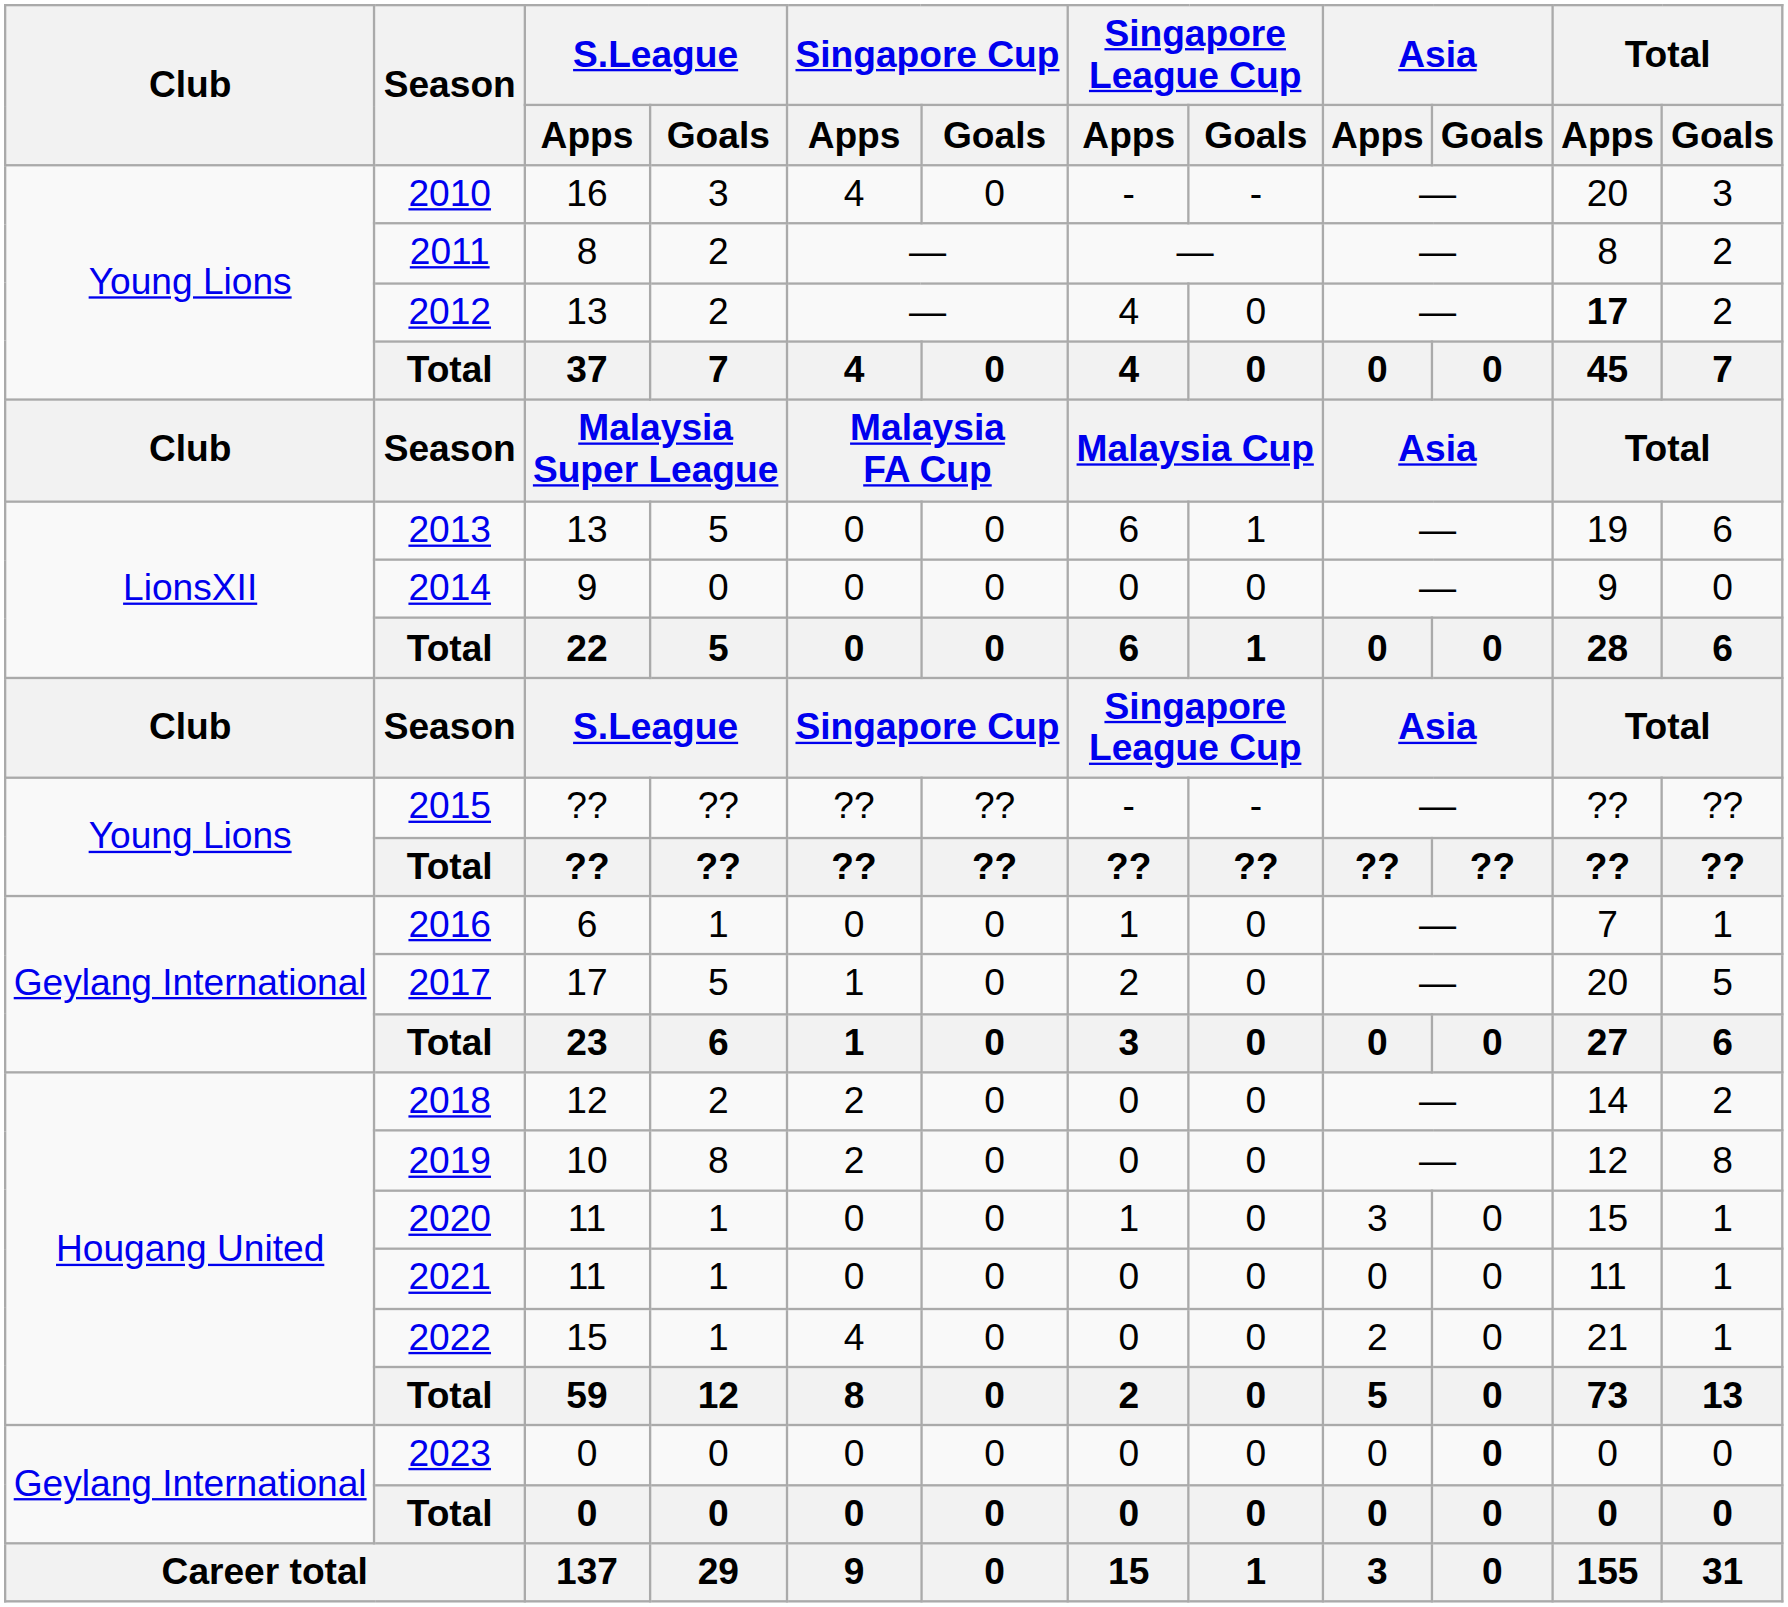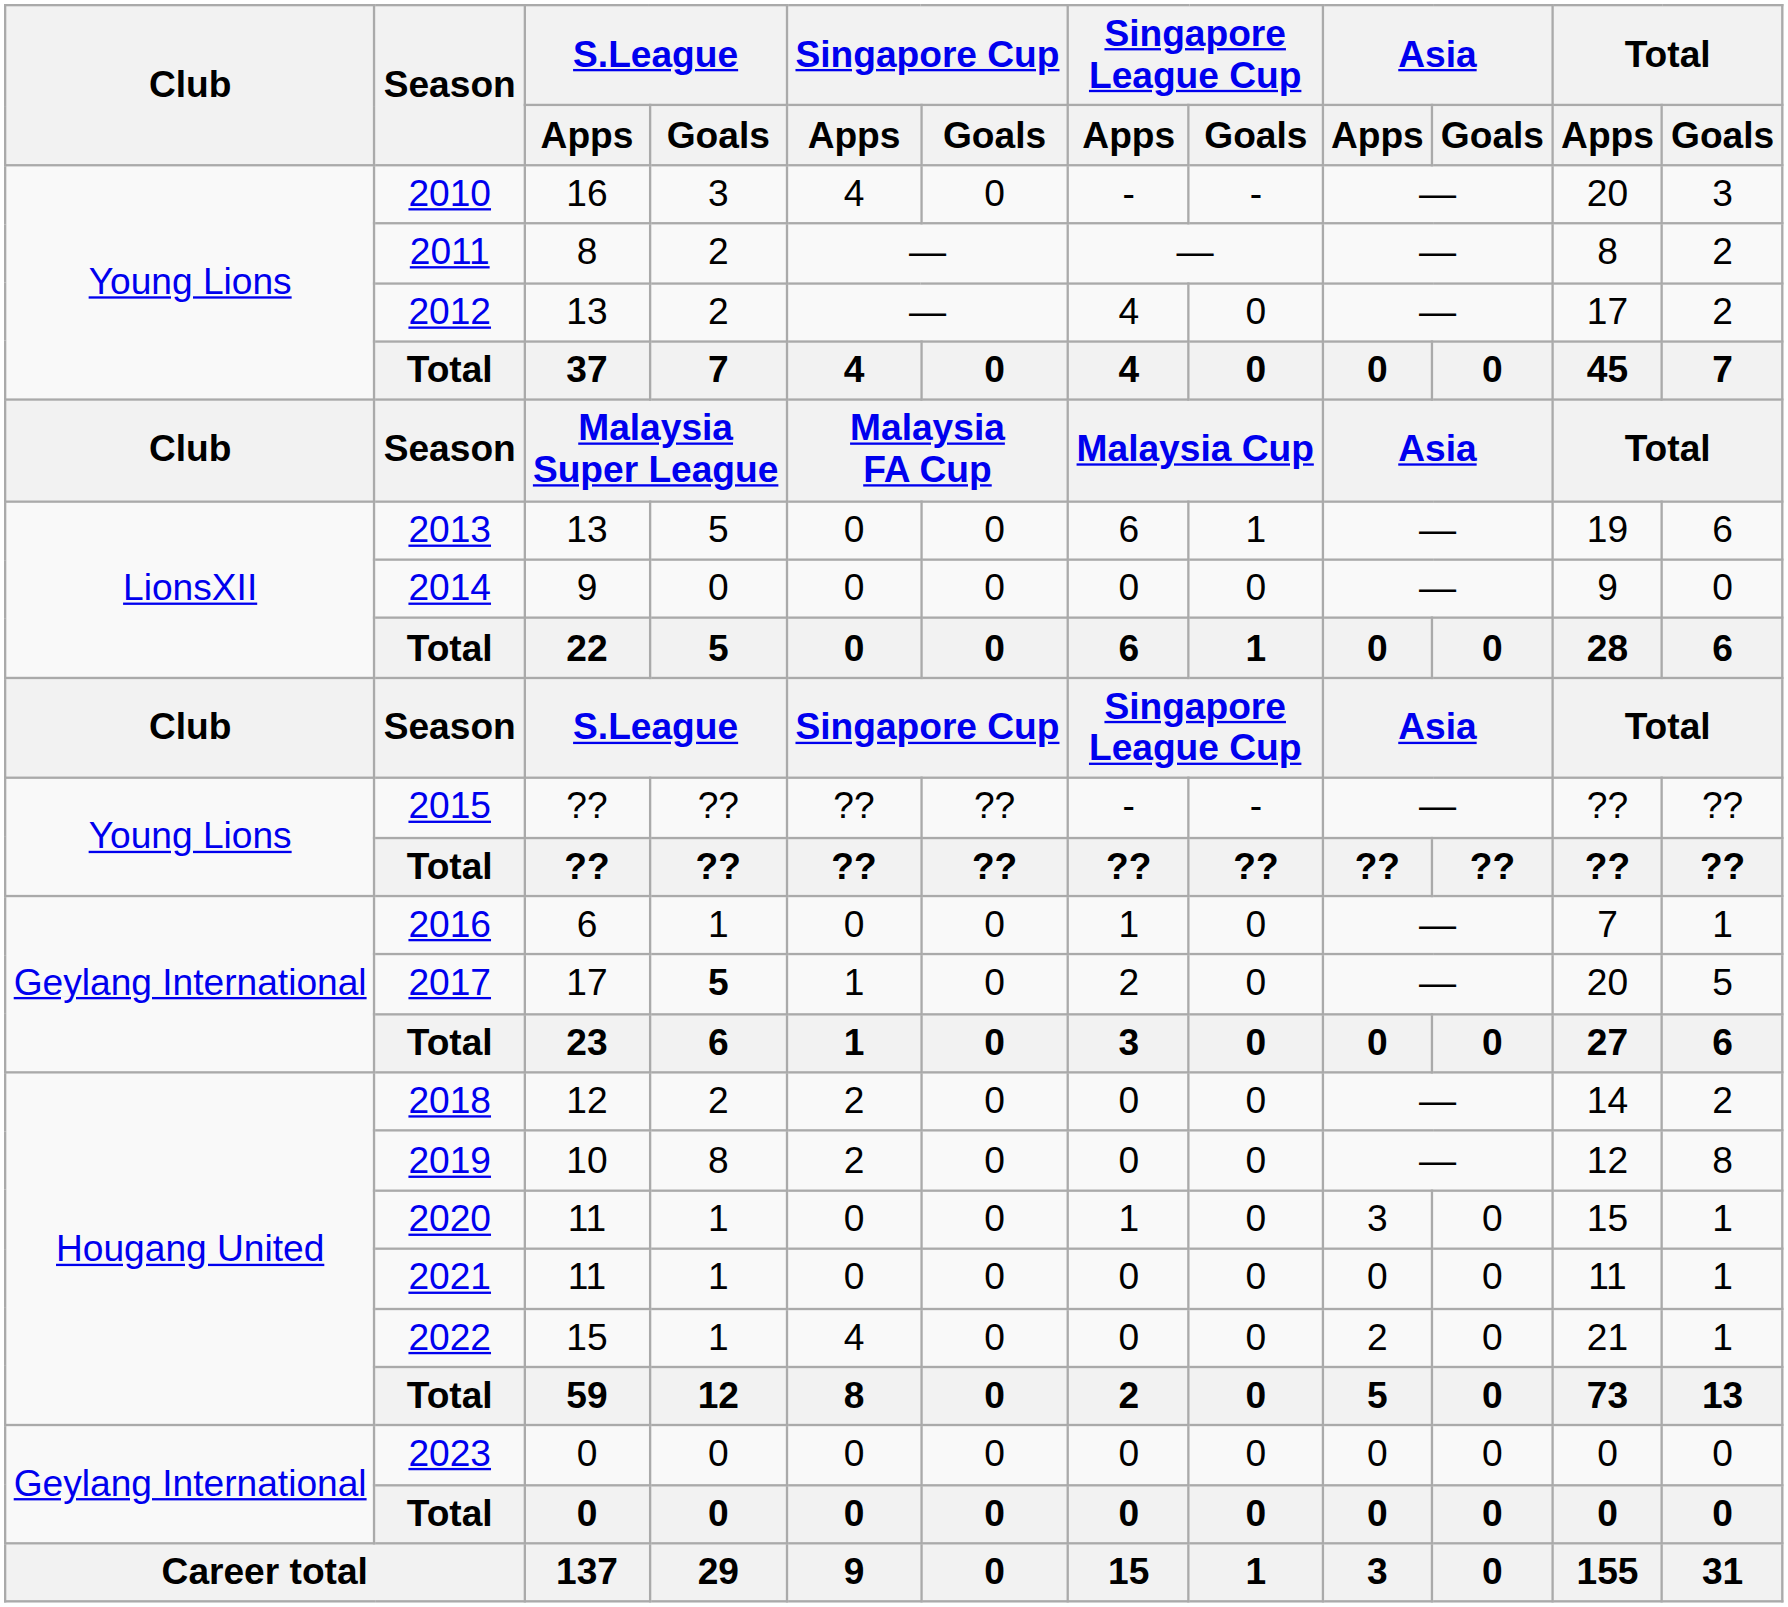(1608, 311) bold -> (1608, 311) normal
(718, 983) normal -> (718, 983) bold
(1492, 1454) bold -> (1492, 1454) normal
